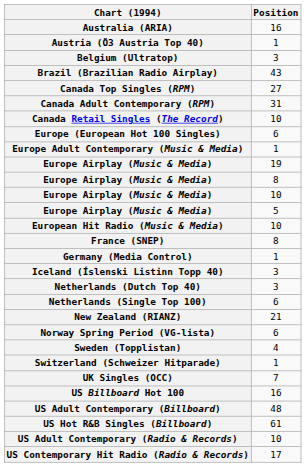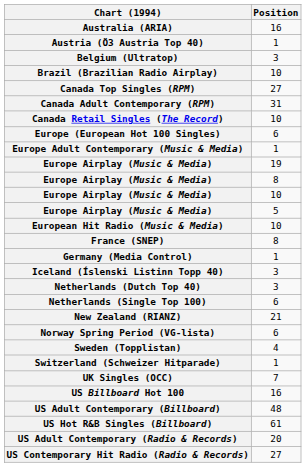(276, 73) 43 -> (276, 73) 10
(276, 439) 10 -> (276, 439) 20
(276, 454) 17 -> (276, 454) 27
